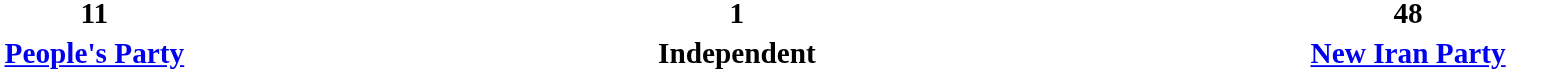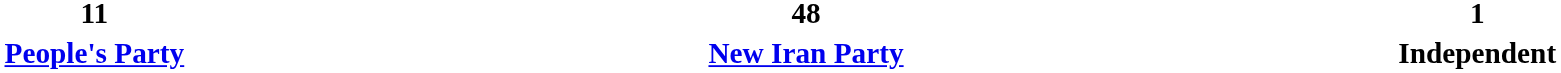columns swapped: (737, 13) <-> (1408, 13)
